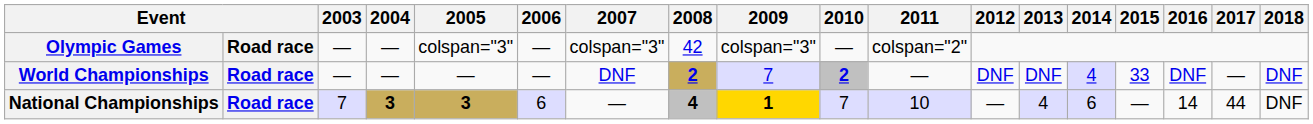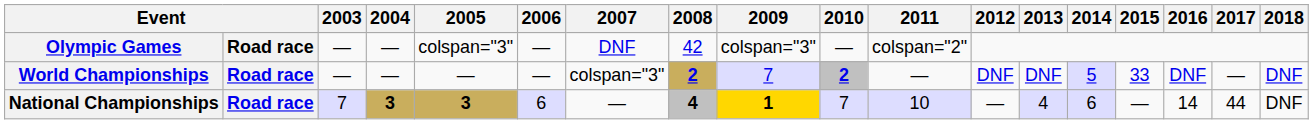(617, 47) colspan="3" -> (617, 47) DNF
(617, 75) DNF -> (617, 75) colspan="3"
(1091, 75) 4 -> (1091, 75) 5
